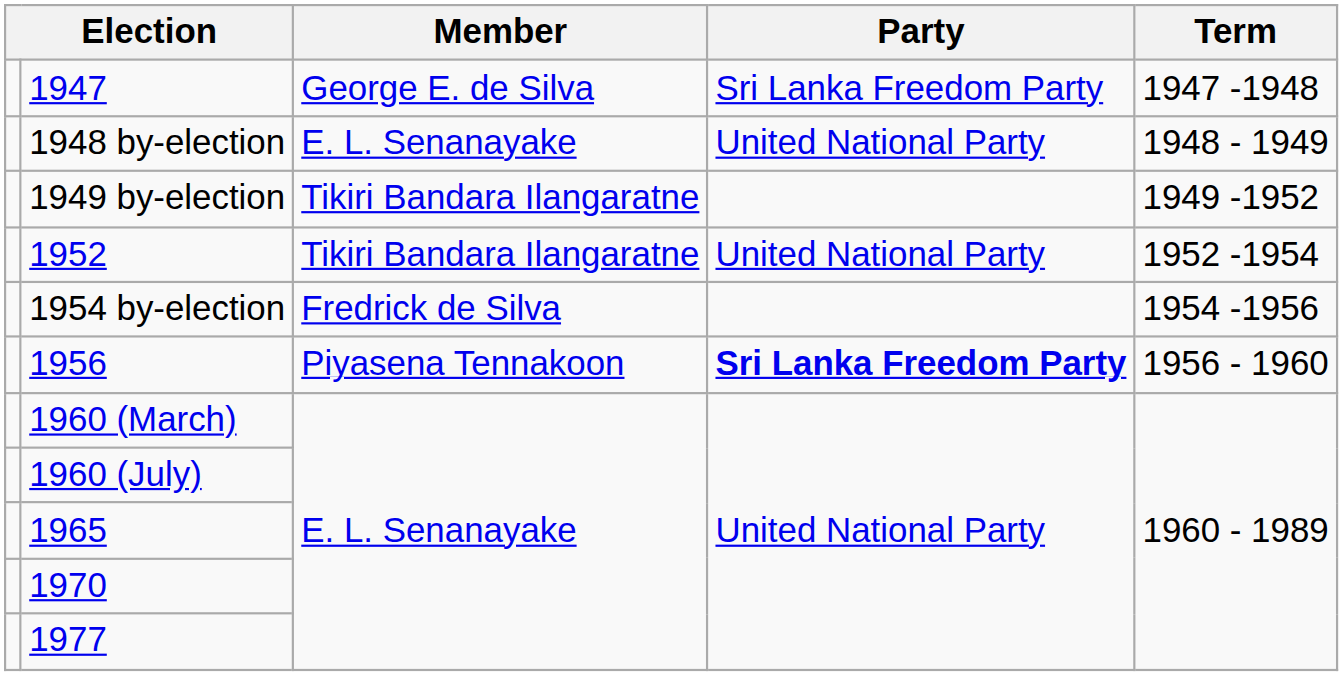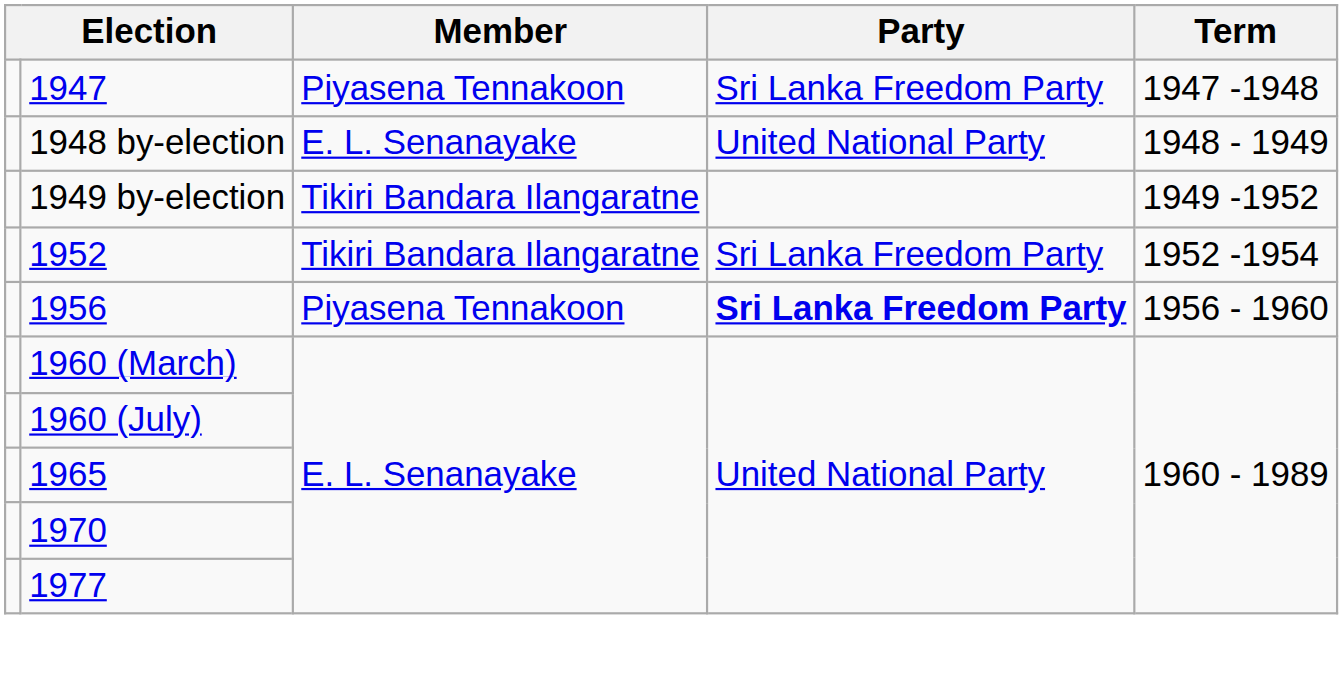(448, 87) George E. de Silva -> (463, 87) Piyasena Tennakoon
(880, 253) United National Party -> (909, 253) Sri Lanka Freedom Party
- row: (157, 308)
